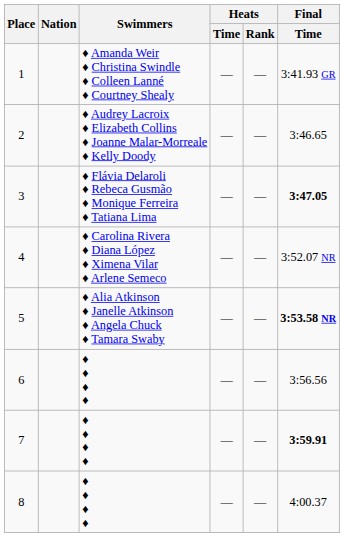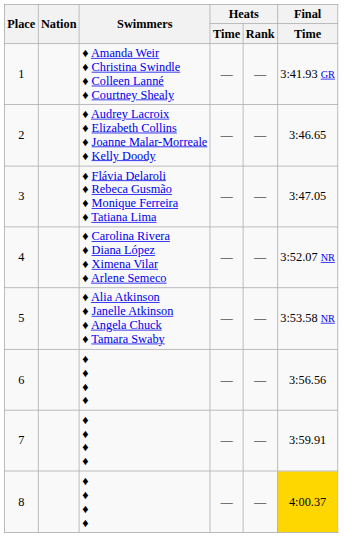(308, 196) bold -> (308, 196) normal
(308, 318) bold -> (308, 318) normal
(308, 440) bold -> (308, 440) normal
(308, 501) no background -> (308, 501) gold background
